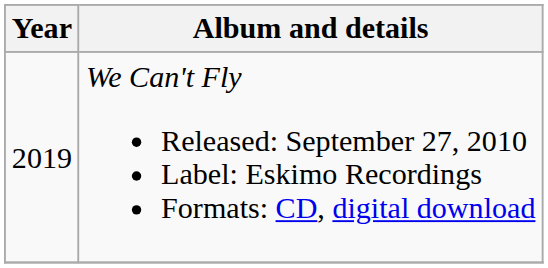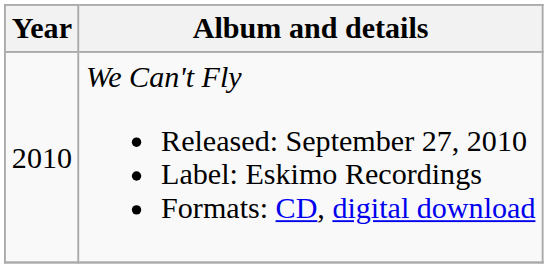(42, 156) 2019 -> (42, 156) 2010
